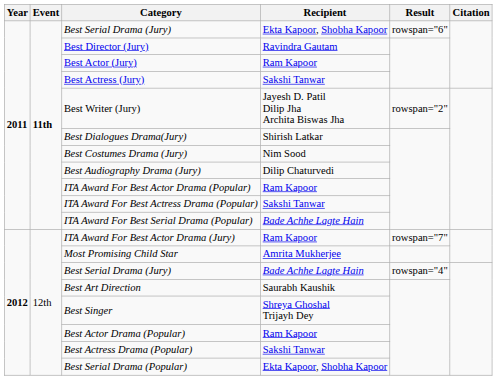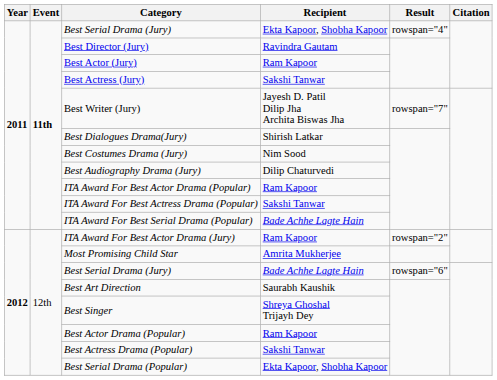(420, 29) rowspan="6" -> (420, 29) rowspan="4"
(420, 108) rowspan="2" -> (420, 108) rowspan="7"
(420, 237) rowspan="7" -> (420, 237) rowspan="2"
(420, 271) rowspan="4" -> (420, 271) rowspan="6"
